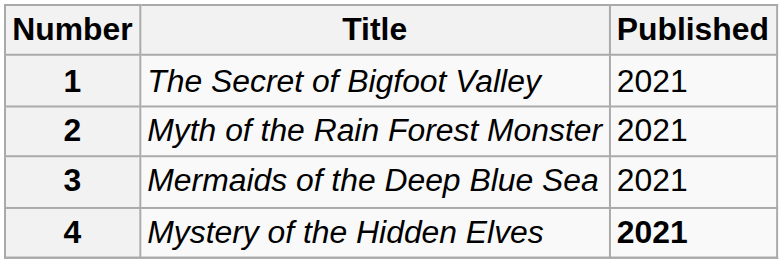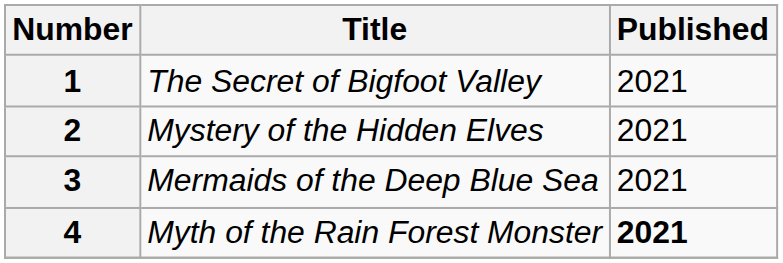(375, 130) Myth of the Rain Forest Monster -> (346, 130) Mystery of the Hidden Elves
(346, 231) Mystery of the Hidden Elves -> (375, 231) Myth of the Rain Forest Monster
